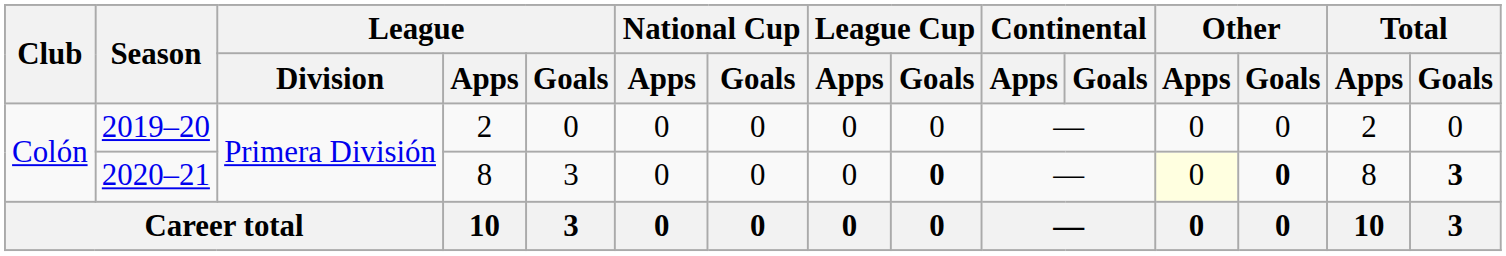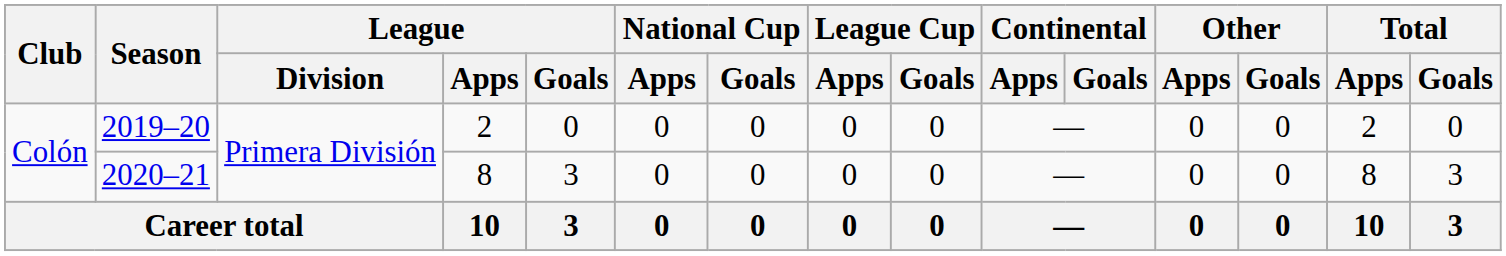(937, 175) bold -> (937, 175) normal
(1196, 175) lightyellow background -> (1196, 175) no background
(1283, 175) bold -> (1283, 175) normal
(1455, 175) bold -> (1455, 175) normal
